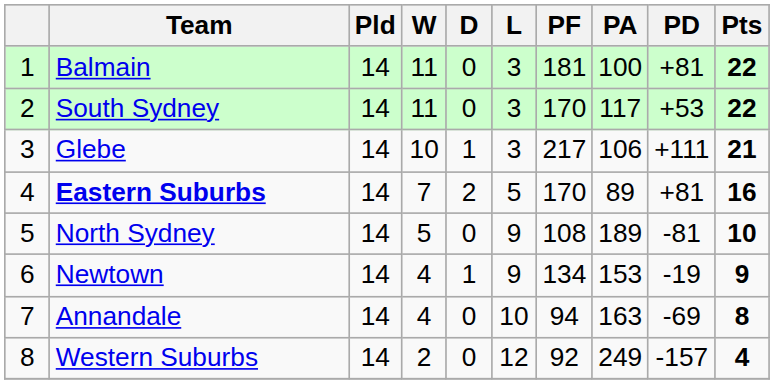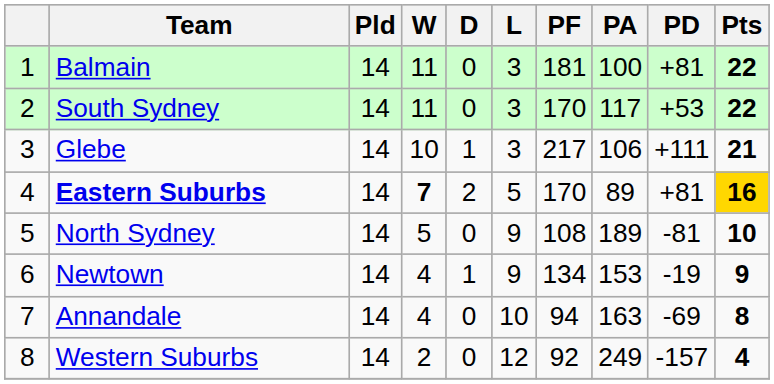(424, 191) normal -> (424, 191) bold
(742, 191) no background -> (742, 191) gold background
